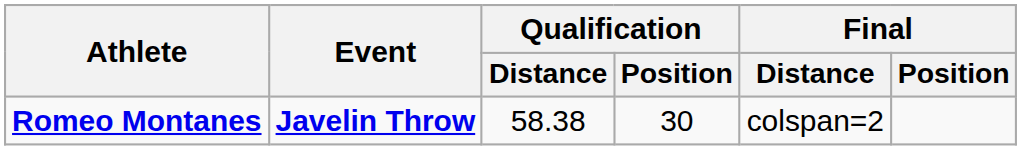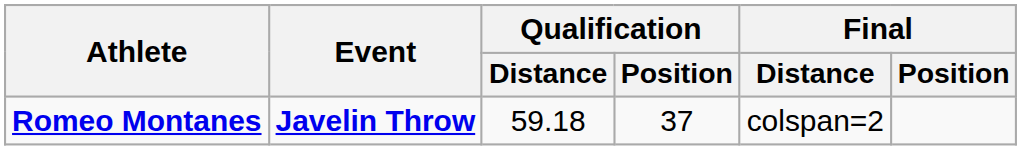(548, 121) 58.38 -> (548, 121) 59.18
(677, 121) 30 -> (677, 121) 37
